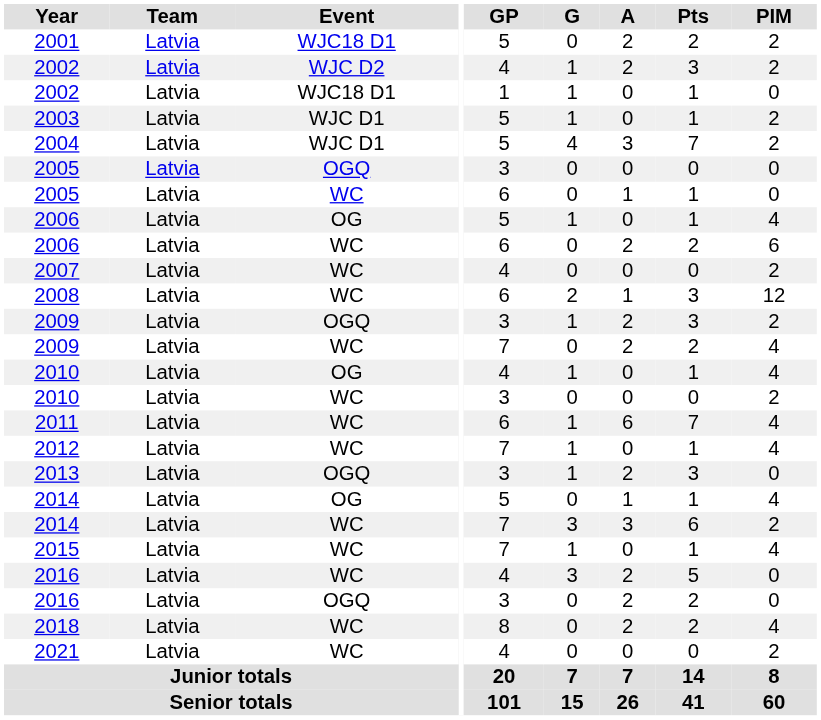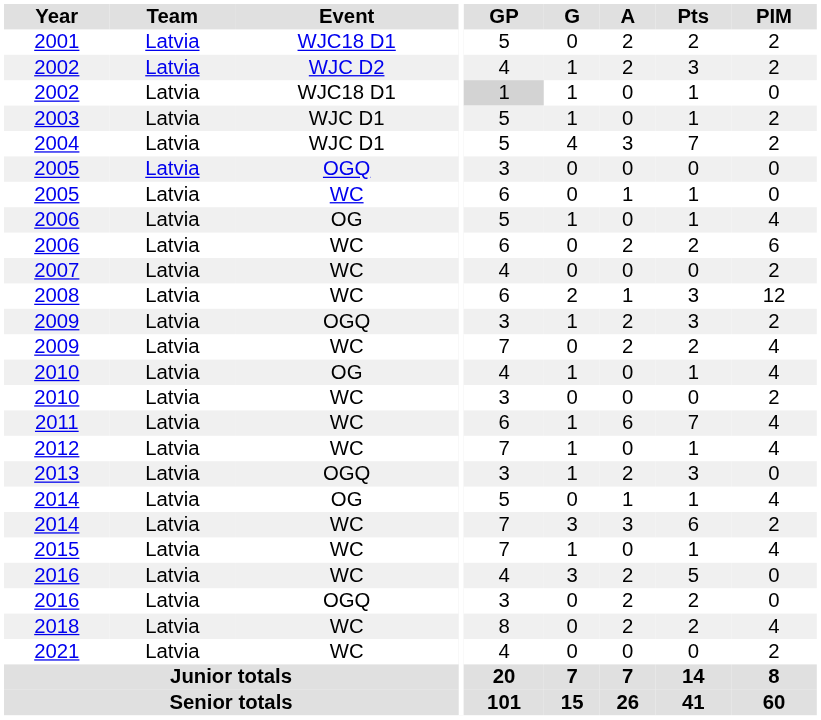(504, 92) no background -> (504, 92) lightgrey background
